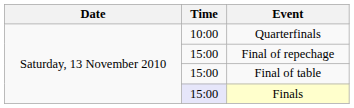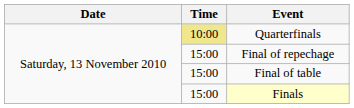(204, 34) no background -> (204, 34) khaki background
(204, 93) lavender background -> (204, 93) no background
